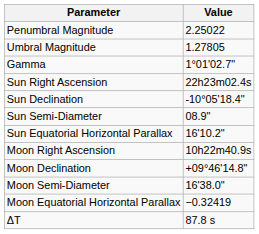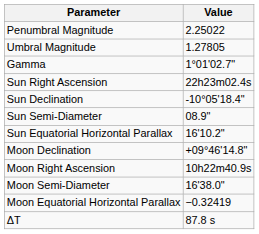rows swapped: (61, 151) <-> (49, 168)
